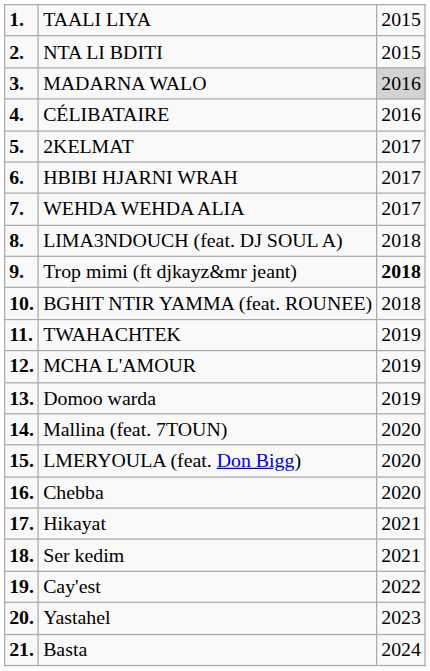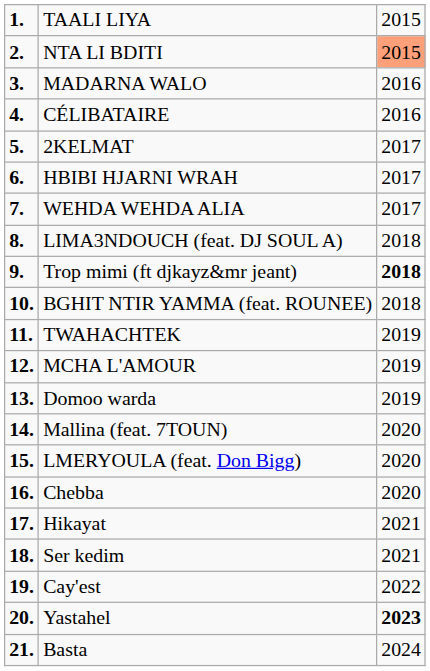(401, 51) no background -> (401, 51) lightsalmon background
(401, 83) lightgrey background -> (401, 83) no background
(401, 618) normal -> (401, 618) bold
